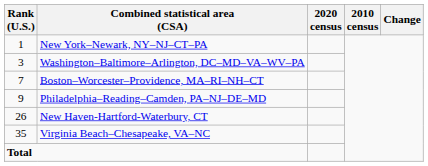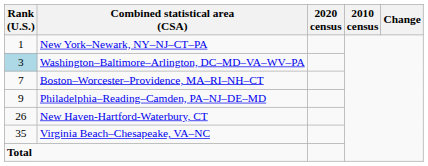(21, 62) no background -> (21, 62) lightblue background
